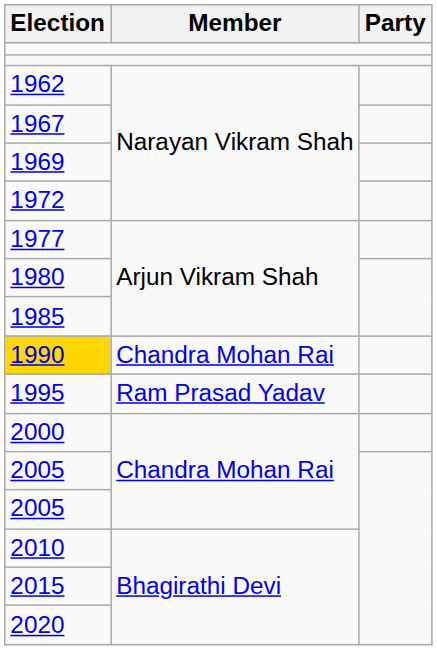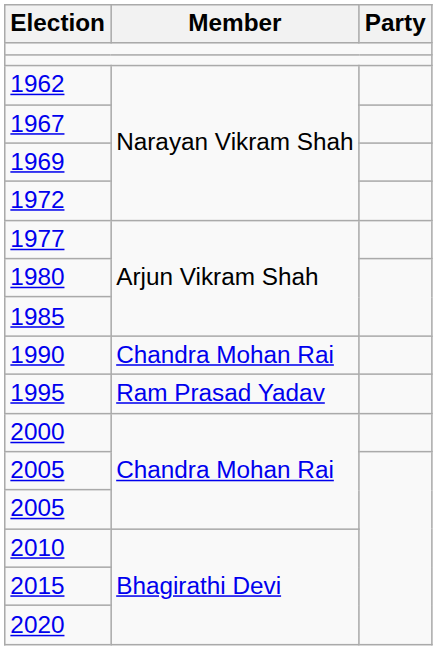(37, 354) gold background -> (37, 354) no background
